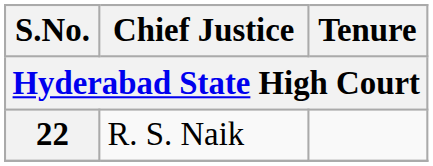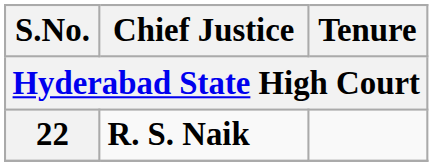(176, 134) normal -> (179, 134) bold
